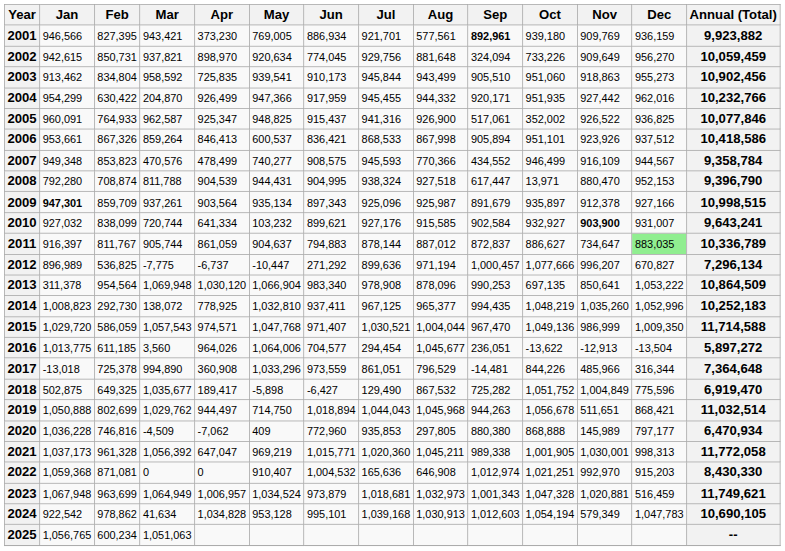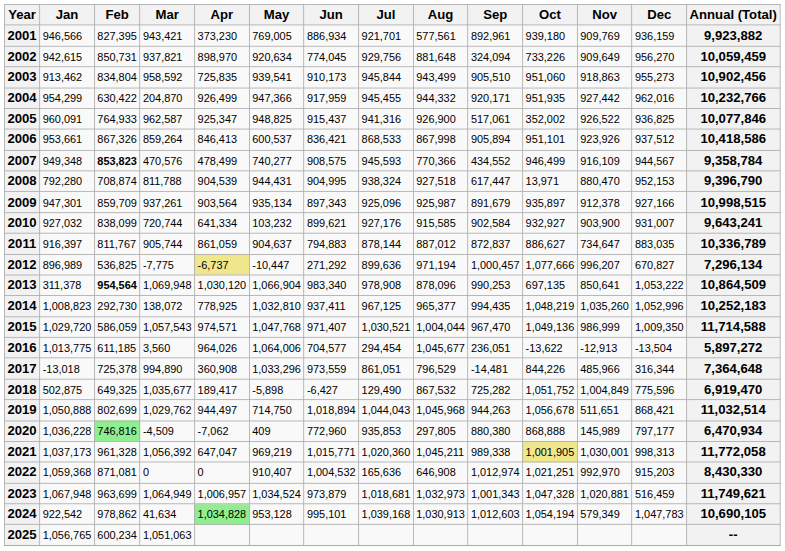(491, 35) bold -> (491, 36) normal
(117, 161) normal -> (117, 160) bold
(62, 202) bold -> (62, 202) normal
(600, 222) bold -> (600, 223) normal
(655, 244) lightgreen background -> (655, 244) no background
(213, 265) no background -> (213, 265) khaki background
(117, 286) normal -> (117, 285) bold
(117, 431) no background -> (117, 431) lightgreen background
(550, 452) no background -> (550, 452) khaki background
(222, 515) no background -> (222, 515) lightgreen background
